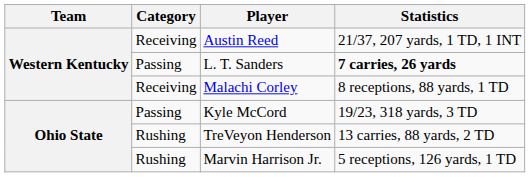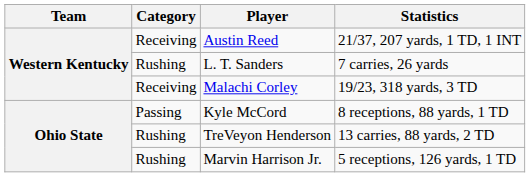(159, 64) Passing -> (161, 64) Rushing
(397, 64) bold -> (393, 64) normal
(423, 88) 8 receptions, 88 yards, 1 TD -> (408, 88) 19/23, 318 yards, 3 TD
(408, 111) 19/23, 318 yards, 3 TD -> (423, 111) 8 receptions, 88 yards, 1 TD
